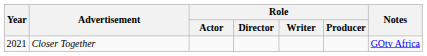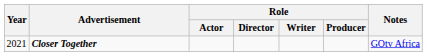(64, 43) normal -> (64, 43) bold
